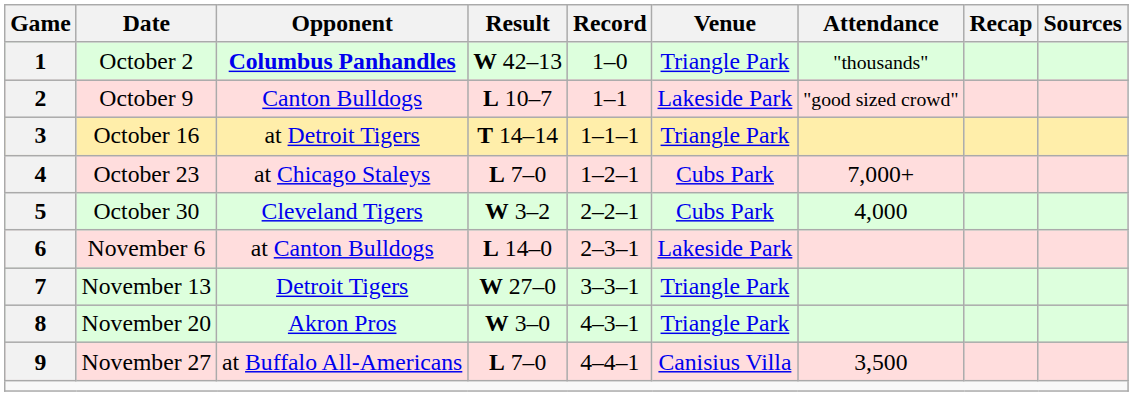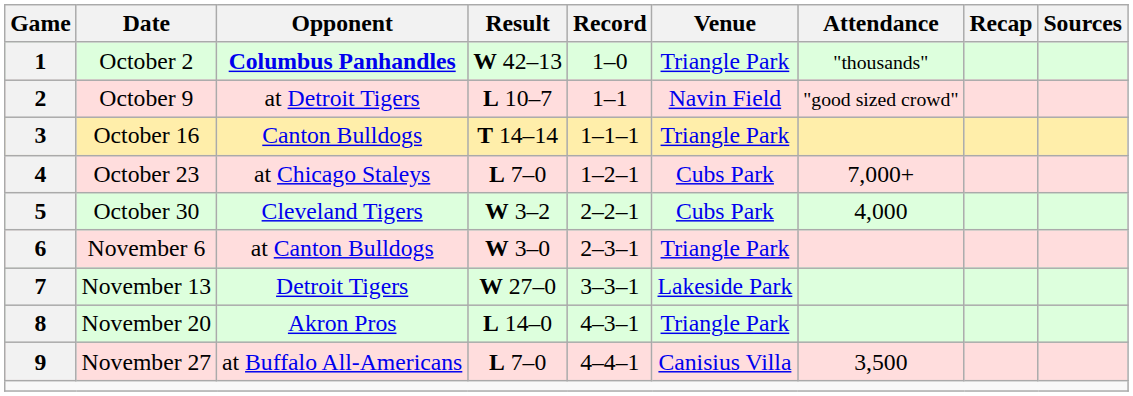(342, 98) Canton Bulldogs -> (342, 98) at Detroit Tigers
(725, 98) Lakeside Park -> (725, 98) Navin Field
(342, 135) at Detroit Tigers -> (342, 135) Canton Bulldogs
(518, 248) L 14–0 -> (518, 248) W 3–0
(725, 248) Lakeside Park -> (725, 248) Triangle Park
(725, 286) Triangle Park -> (725, 286) Lakeside Park
(518, 323) W 3–0 -> (518, 323) L 14–0
